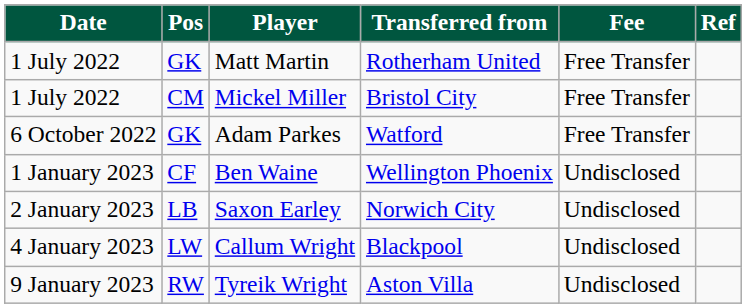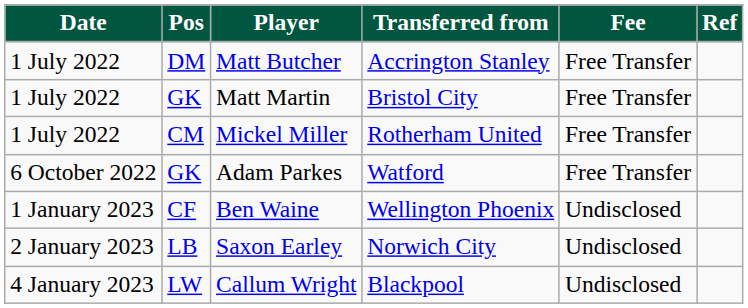+ row: (278, 60)
(453, 60) Rotherham United -> (422, 97) Bristol City
(421, 97) Bristol City -> (454, 135) Rotherham United
- row: (281, 284)
